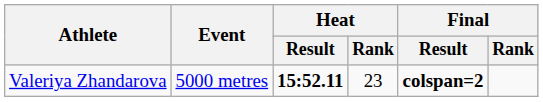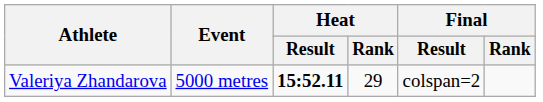(373, 80) 23 -> (373, 80) 29
(443, 80) bold -> (441, 80) normal
